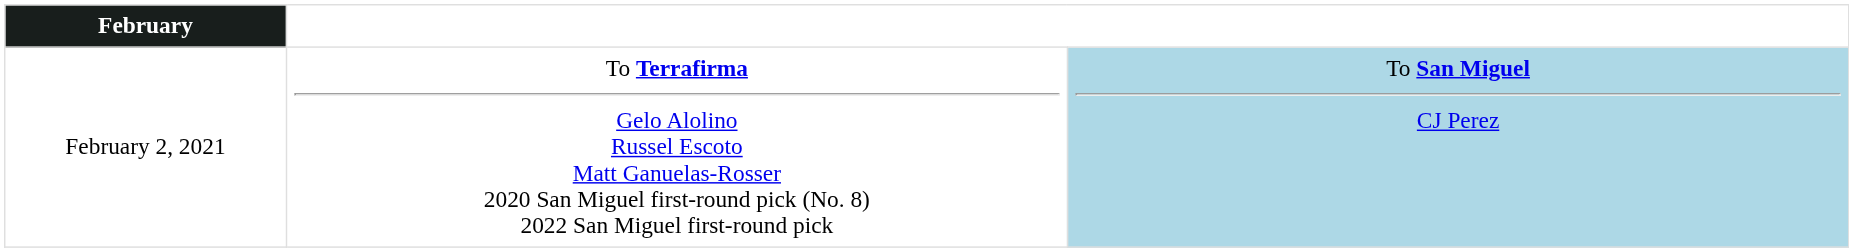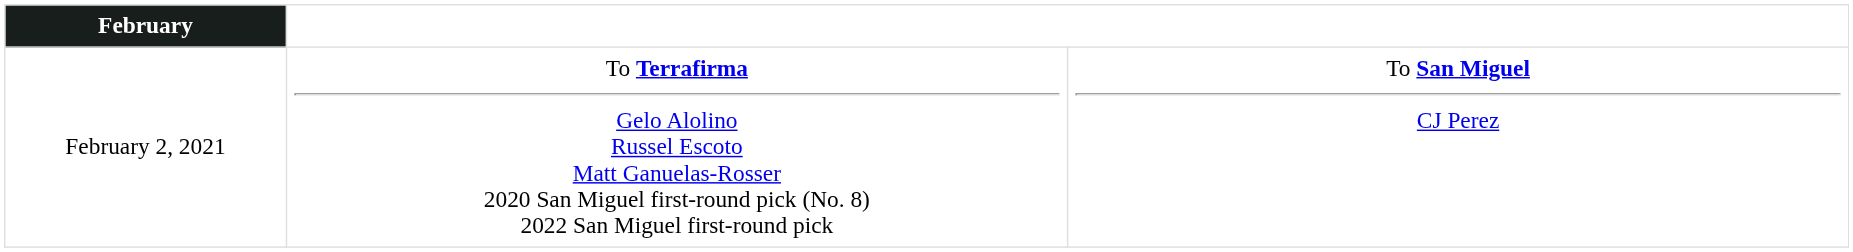(1458, 94) lightblue background -> (1458, 94) no background
